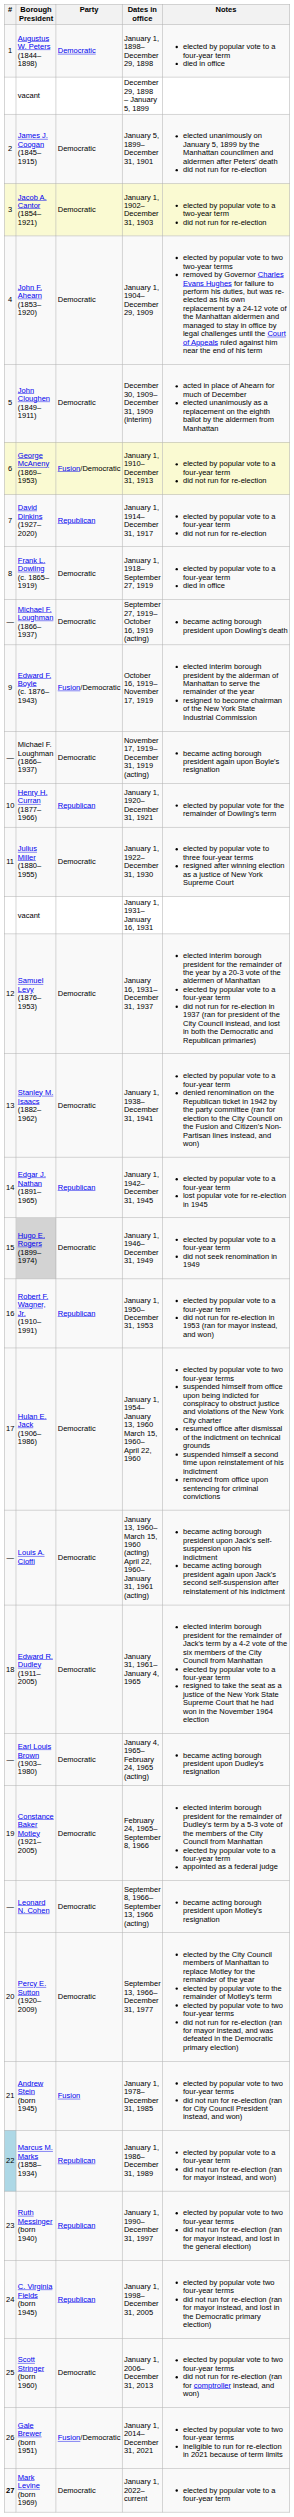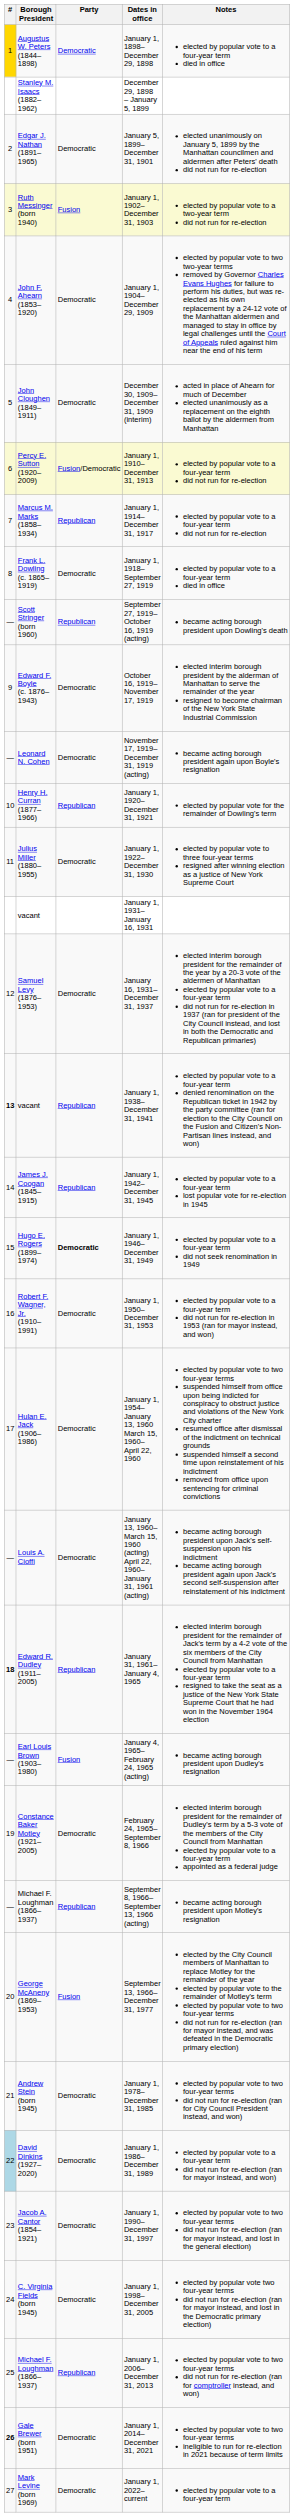(10, 51) no background -> (10, 51) gold background
(29, 95) vacant -> (36, 95) Stanley M. Isaacs (1882–1962)
(33, 149) James J. Coogan (1845–1915) -> (32, 149) Edgar J. Nathan (1891–1965)
(32, 209) Jacob A. Cantor (1854–1921) -> (35, 209) Ruth Messinger (born 1940)
(77, 209) Democratic -> (69, 209) Fusion
(33, 468) George McAneny (1869–1953) -> (32, 468) Percy E. Sutton (1920–2009)
(30, 520) David Dinkins (1927–2020) -> (35, 520) Marcus M. Marks (1858–1934)
(36, 622) Michael F. Loughman (1866–1937) -> (31, 622) Scott Stringer (born 1960)
(77, 622) Democratic -> (77, 622) Republican
(89, 688) Fusion/Democratic -> (77, 688) Democratic
(36, 757) Michael F. Loughman (1866–1937) -> (34, 757) Leonard N. Cohen
(10, 1105) normal -> (10, 1105) bold
(36, 1105) Stanley M. Isaacs (1882–1962) -> (29, 1105) vacant
(77, 1105) Democratic -> (77, 1105) Republican
(32, 1187) Edgar J. Nathan (1891–1965) -> (33, 1187) James J. Coogan (1845–1915)
(31, 1248) lightgrey background -> (31, 1248) no background
(77, 1248) normal -> (78, 1248) bold
(77, 1313) Republican -> (77, 1313) Democratic
(10, 1669) normal -> (10, 1669) bold
(77, 1669) Democratic -> (77, 1669) Republican
(77, 1759) Democratic -> (69, 1759) Fusion
(34, 1906) Leonard N. Cohen -> (36, 1906) Michael F. Loughman (1866–1937)
(77, 1906) Democratic -> (77, 1906) Republican
(32, 1997) Percy E. Sutton (1920–2009) -> (33, 1997) George McAneny (1869–1953)
(77, 1997) Democratic -> (69, 1997) Fusion
(69, 2096) Fusion -> (77, 2096) Democratic
(35, 2161) Marcus M. Marks (1858–1934) -> (30, 2161) David Dinkins (1927–2020)
(77, 2161) Republican -> (77, 2161) Democratic
(35, 2226) Ruth Messinger (born 1940) -> (32, 2226) Jacob A. Cantor (1854–1921)
(77, 2226) Republican -> (77, 2226) Democratic
(77, 2299) Republican -> (77, 2299) Democratic
(31, 2373) Scott Stringer (born 1960) -> (36, 2373) Michael F. Loughman (1866–1937)
(77, 2373) Democratic -> (77, 2373) Republican
(10, 2438) normal -> (10, 2438) bold
(89, 2438) Fusion/Democratic -> (77, 2438) Democratic
(10, 2490) bold -> (10, 2490) normal
